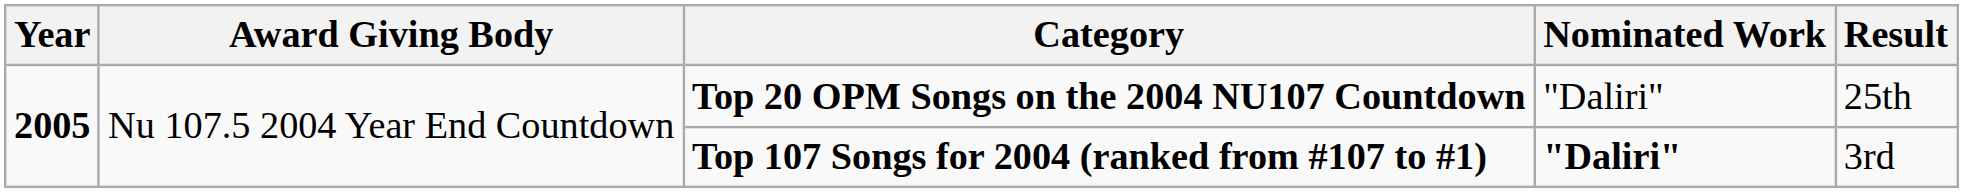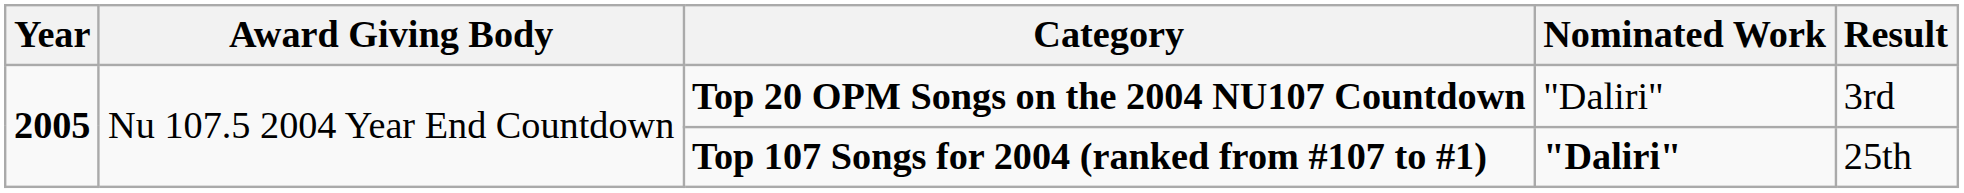(1878, 95) 25th -> (1869, 95) 3rd
(1869, 156) 3rd -> (1878, 156) 25th
